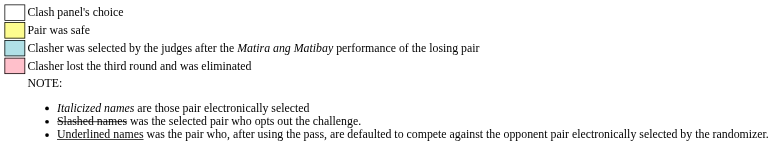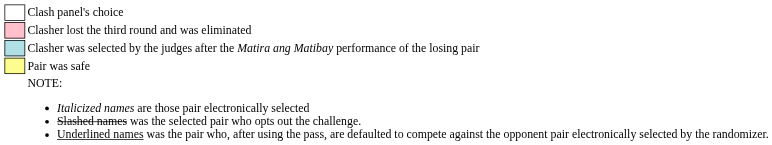rows swapped: (59, 30) <-> (139, 66)
